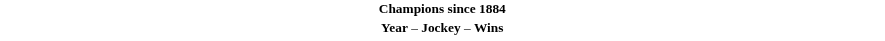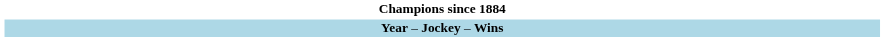(442, 28) no background -> (442, 28) lightblue background
